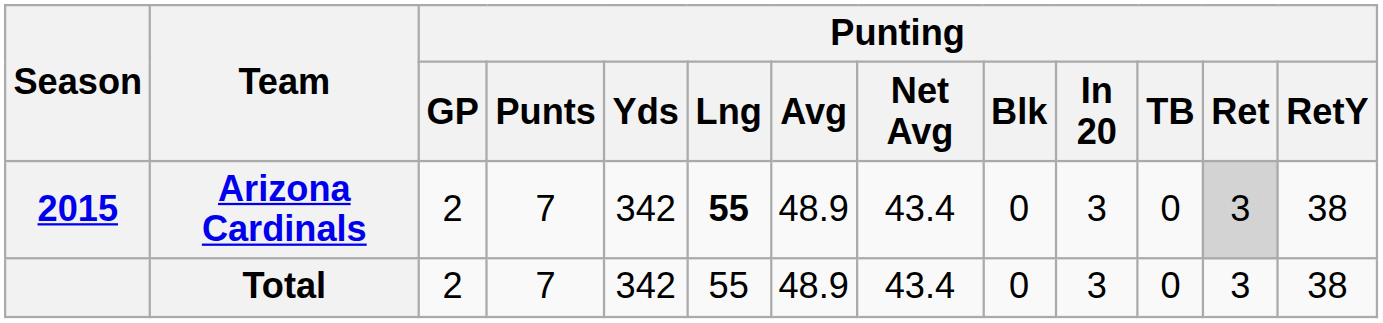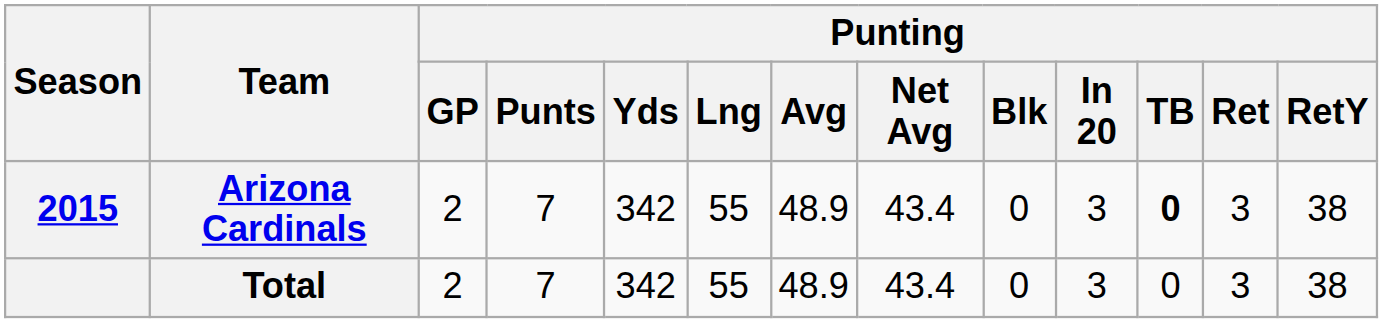(729, 208) bold -> (729, 208) normal
(1170, 208) normal -> (1170, 208) bold
(1240, 208) lightgrey background -> (1240, 208) no background
